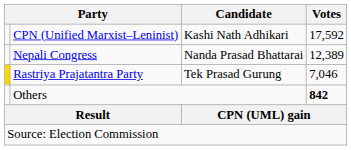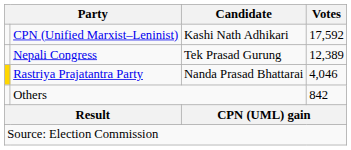(244, 54) Nanda Prasad Bhattarai -> (233, 54) Tek Prasad Gurung
(233, 74) Tek Prasad Gurung -> (244, 74) Nanda Prasad Bhattarai
(323, 74) 7,046 -> (323, 74) 4,046
(319, 94) bold -> (319, 94) normal
